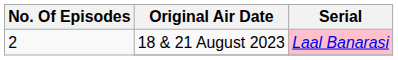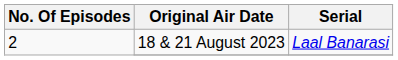(341, 42) pink background -> (341, 42) no background
